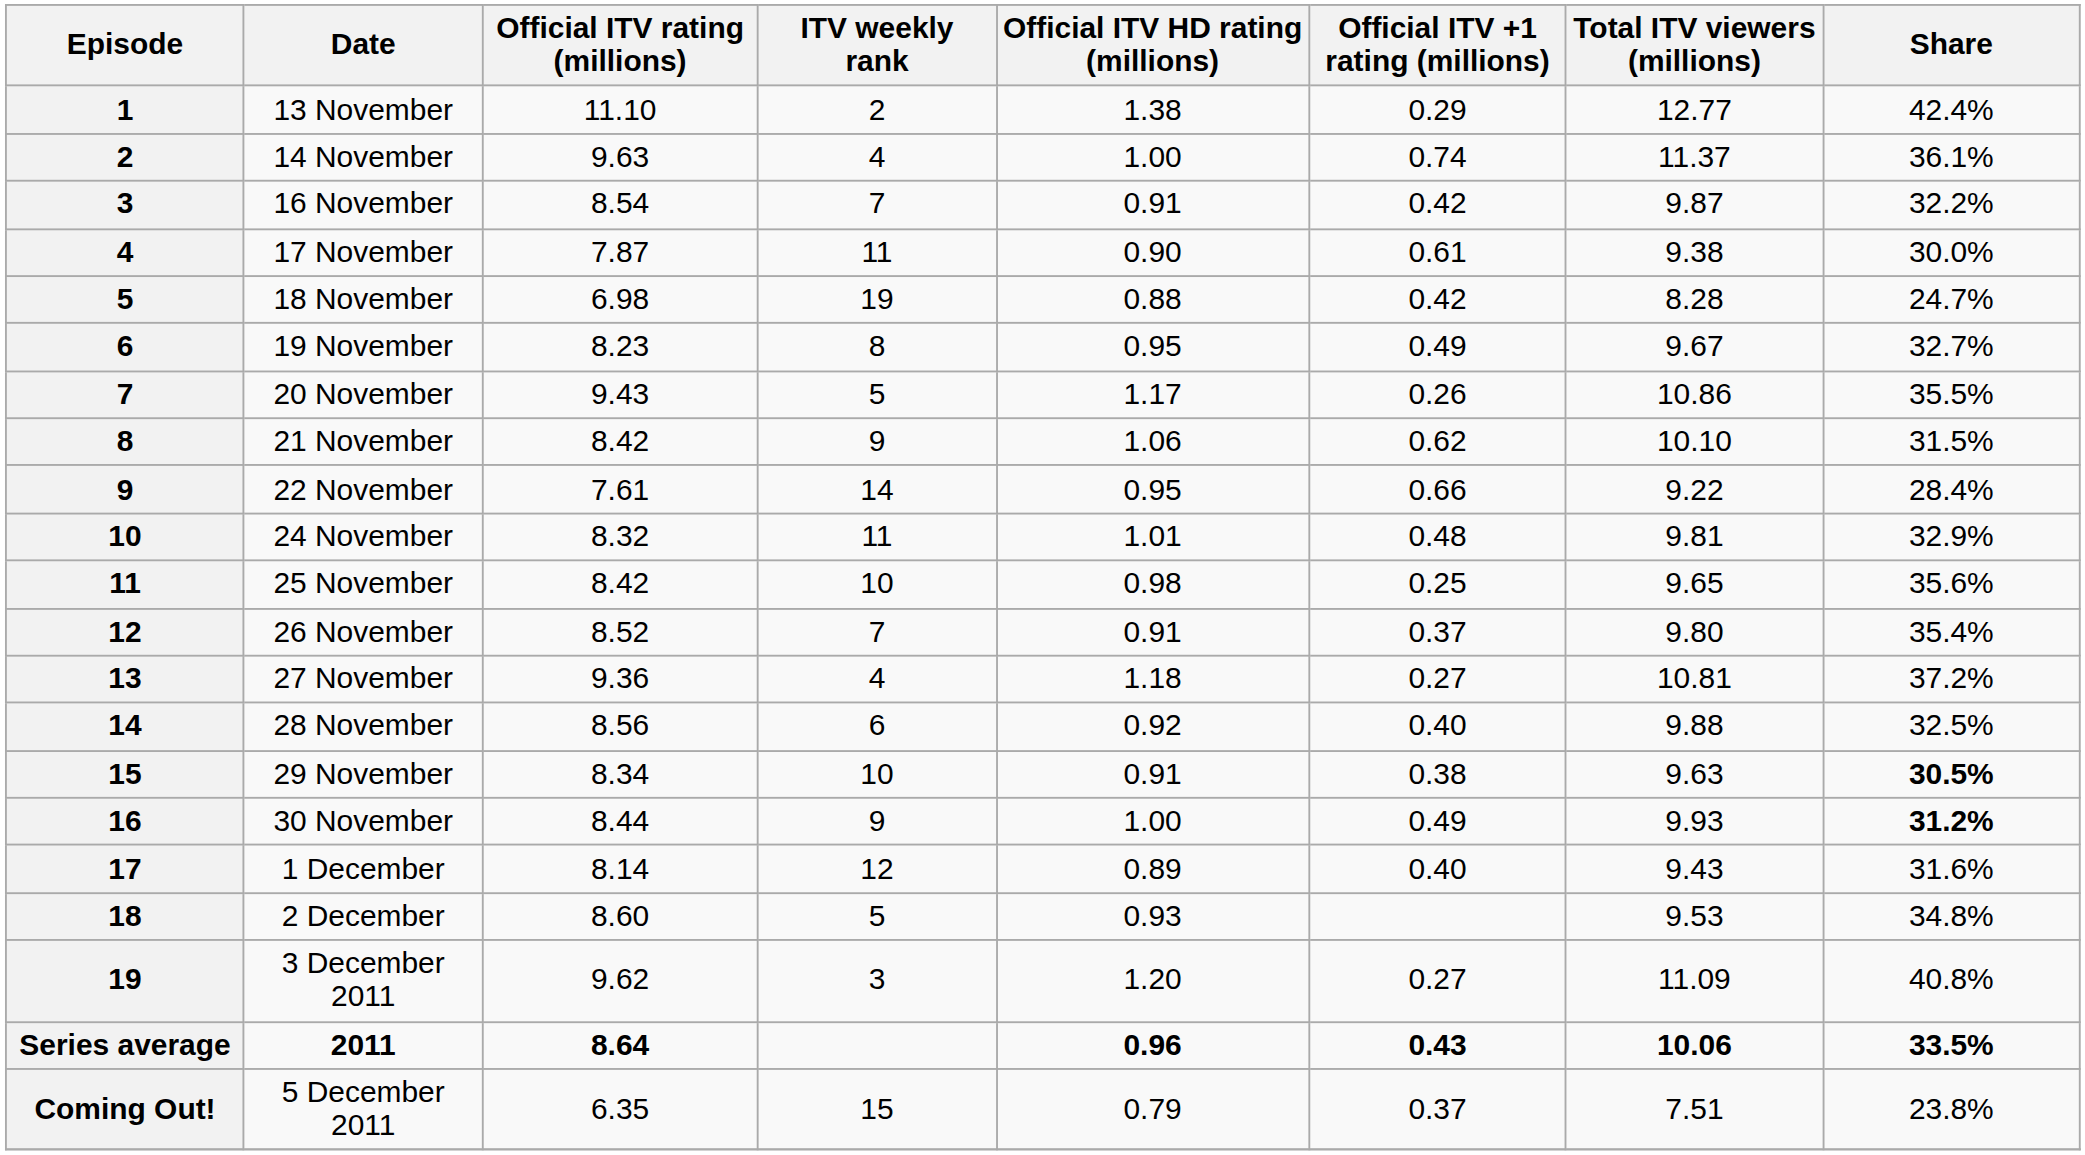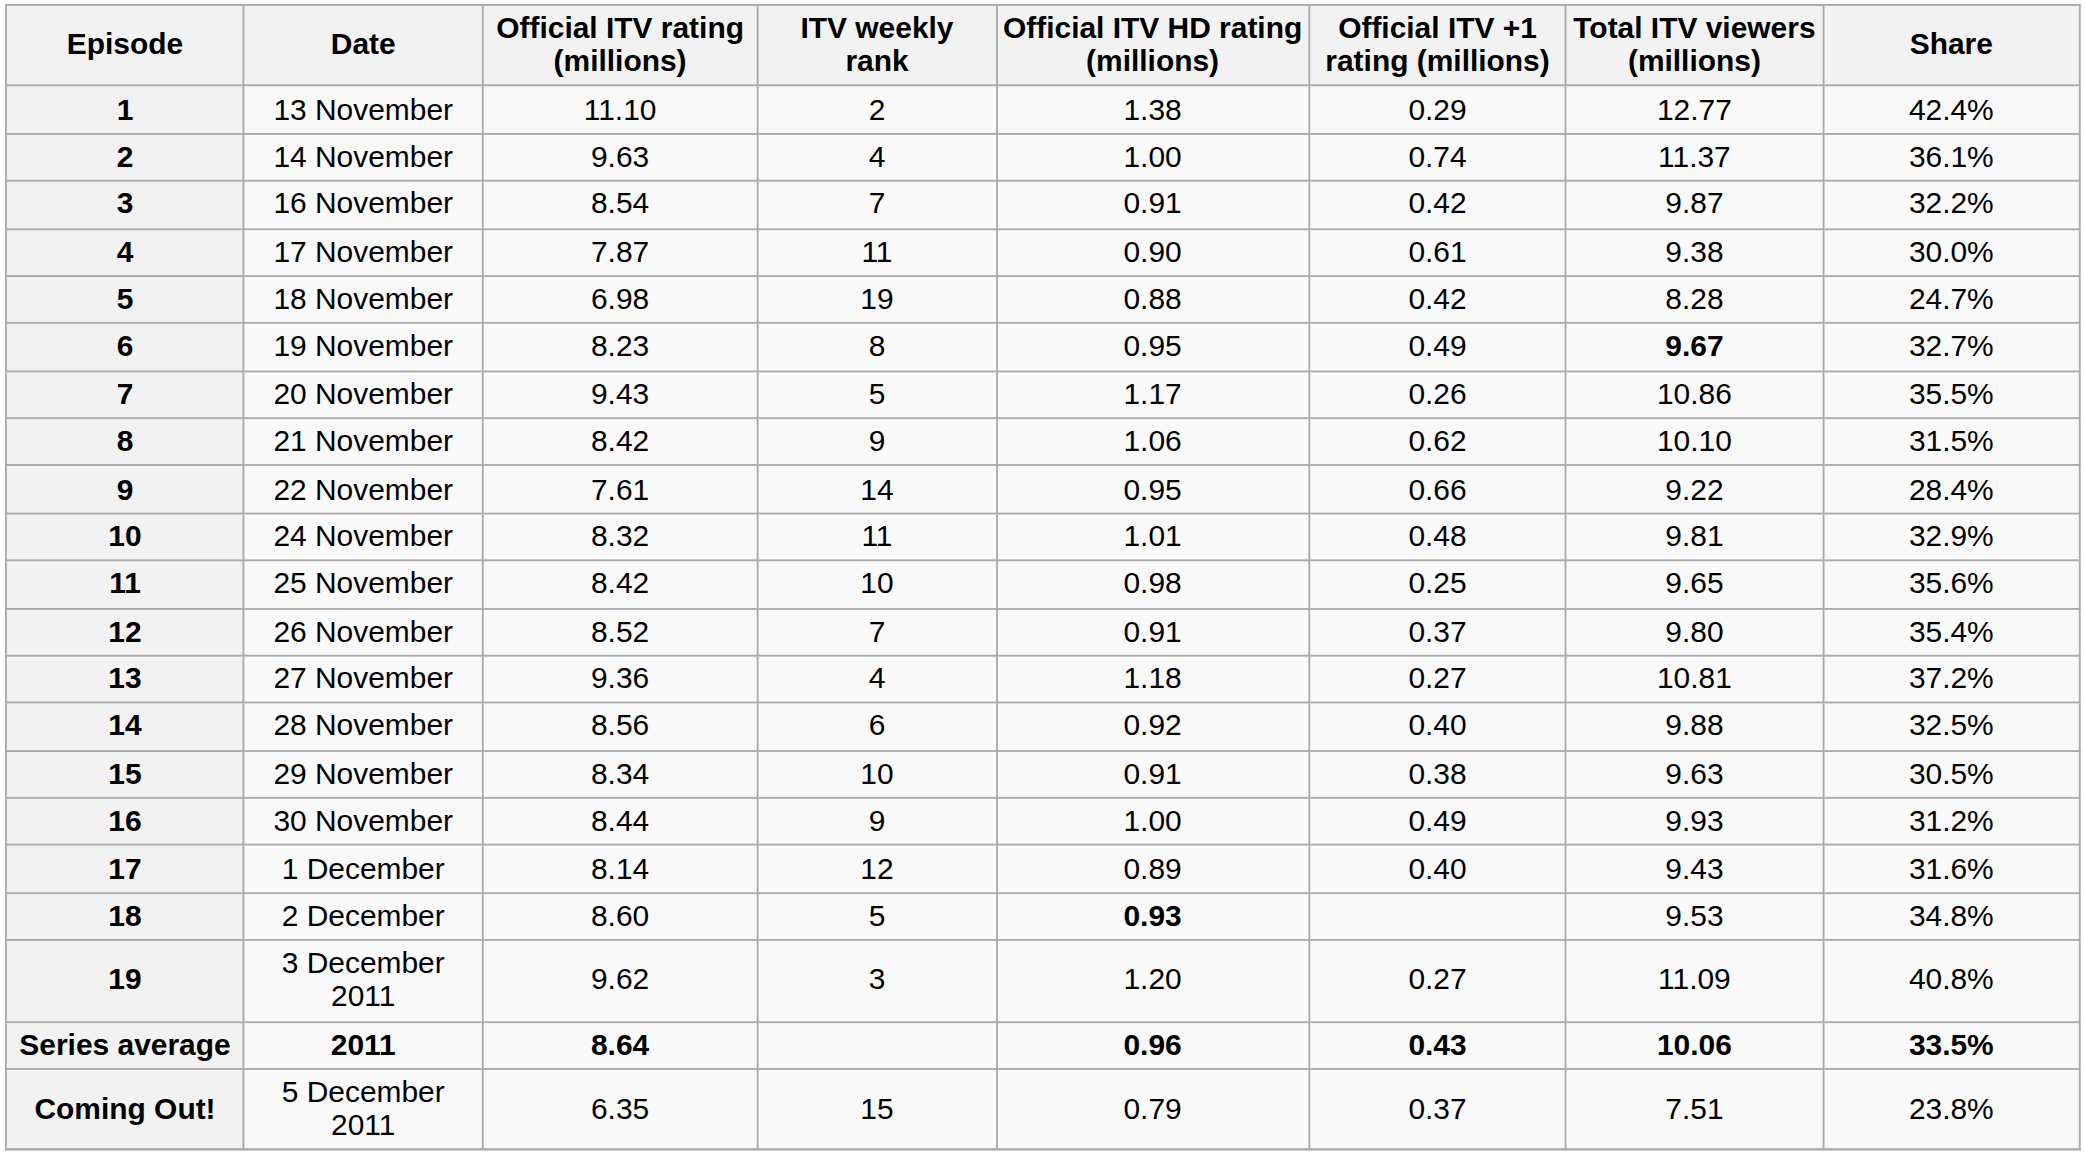(1694, 346) normal -> (1694, 346) bold
(1951, 773) bold -> (1951, 773) normal
(1951, 821) bold -> (1951, 821) normal
(1153, 916) normal -> (1153, 916) bold
